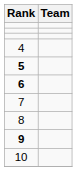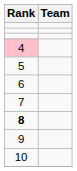(21, 47) no background -> (21, 47) pink background
(21, 66) bold -> (21, 66) normal
(21, 84) bold -> (21, 84) normal
(21, 120) normal -> (21, 120) bold
(21, 139) bold -> (21, 139) normal
